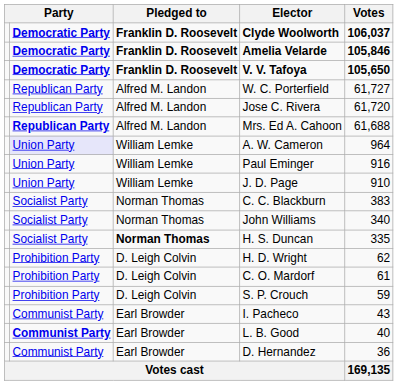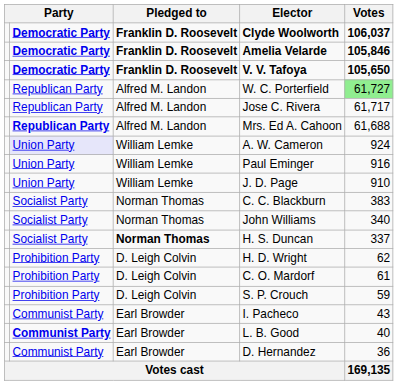(372, 88) no background -> (372, 88) lightgreen background
(372, 107) 61,720 -> (372, 107) 61,717
(380, 145) 964 -> (380, 145) 924
(380, 239) 335 -> (380, 239) 337
